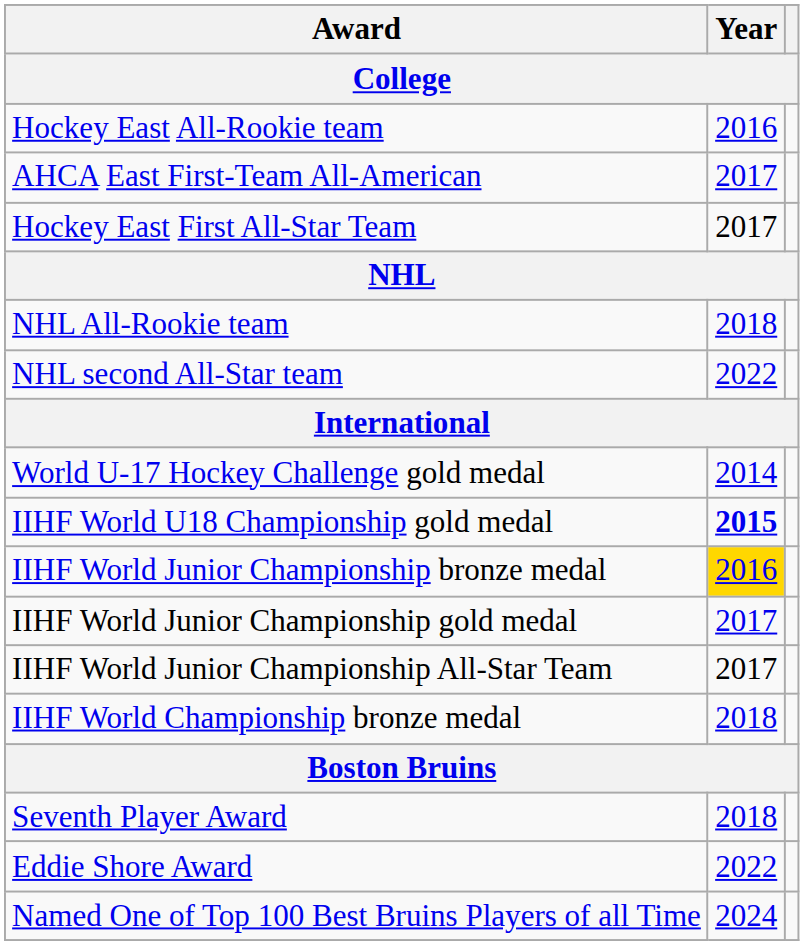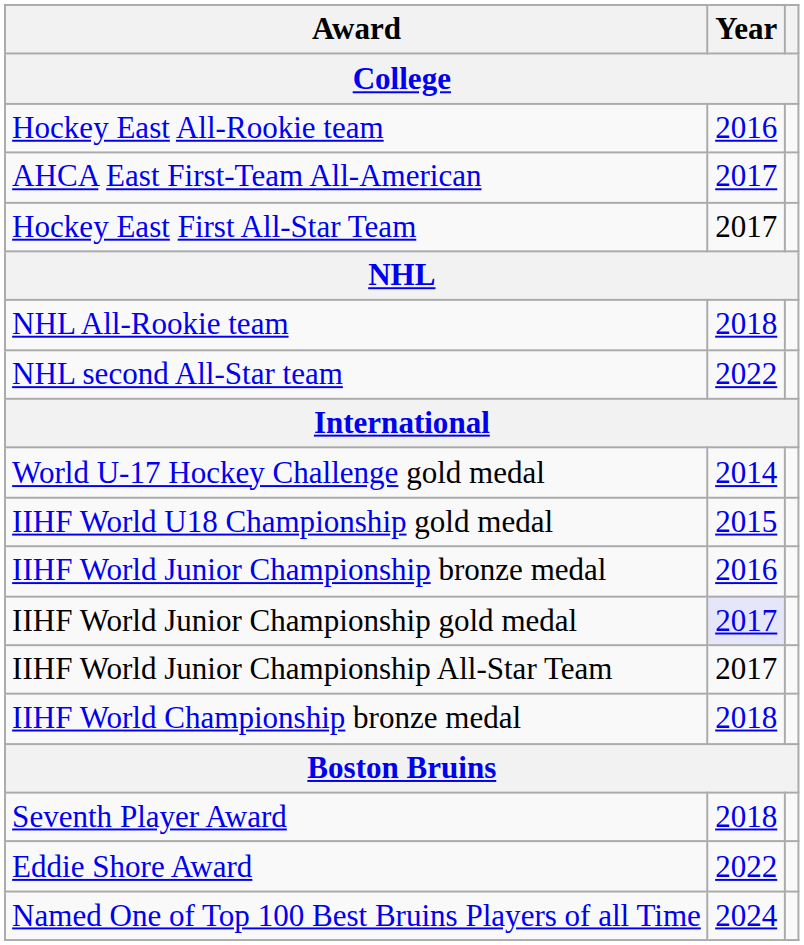(746, 521) bold -> (746, 521) normal
(746, 570) gold background -> (746, 570) no background
(746, 619) no background -> (746, 619) lavender background
